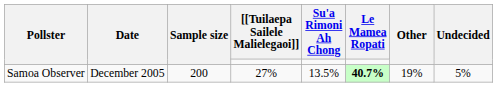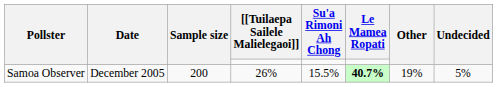(266, 73) 27% -> (266, 73) 26%
(324, 73) 13.5% -> (324, 73) 15.5%
